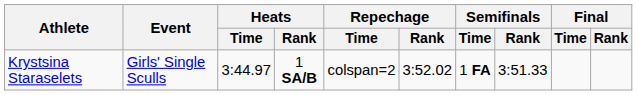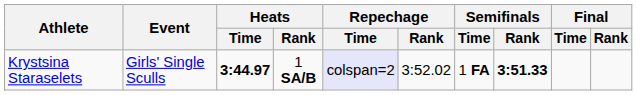(246, 70) normal -> (245, 70) bold
(361, 70) no background -> (361, 70) lavender background
(523, 70) normal -> (522, 70) bold
